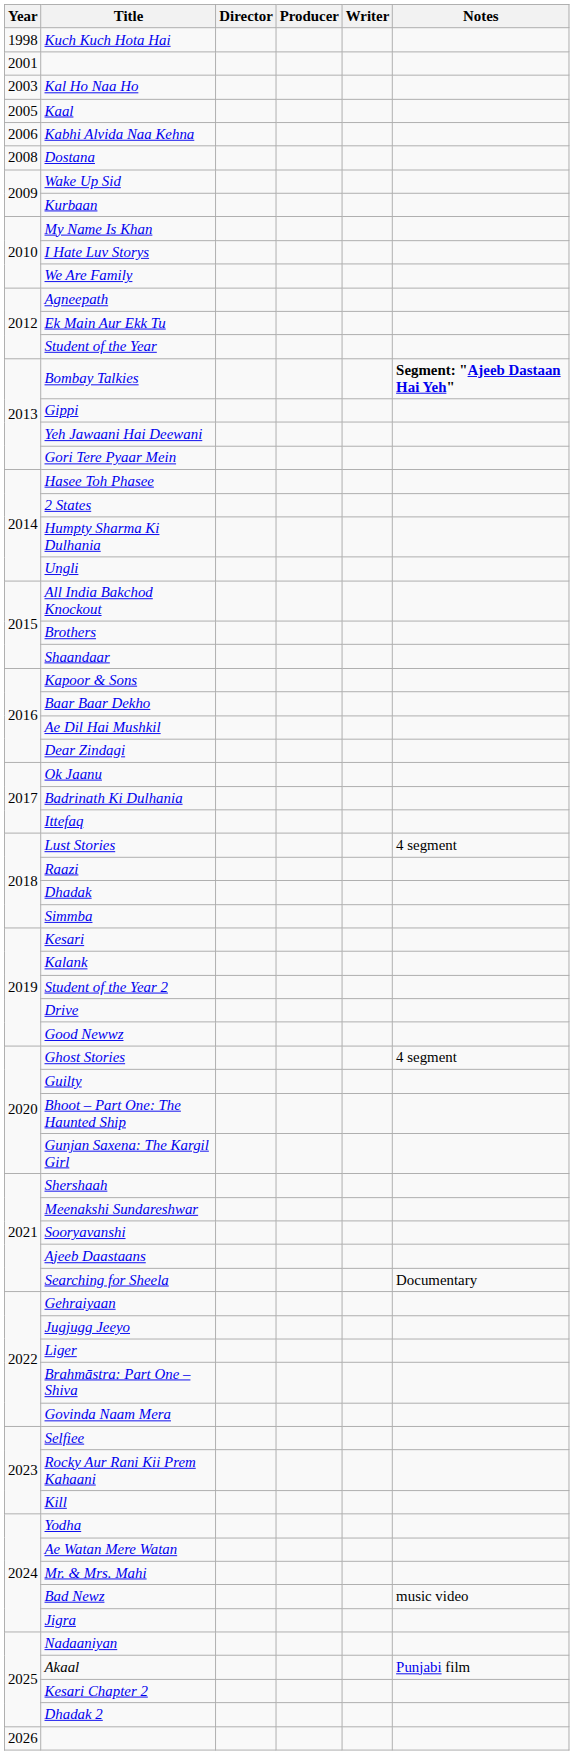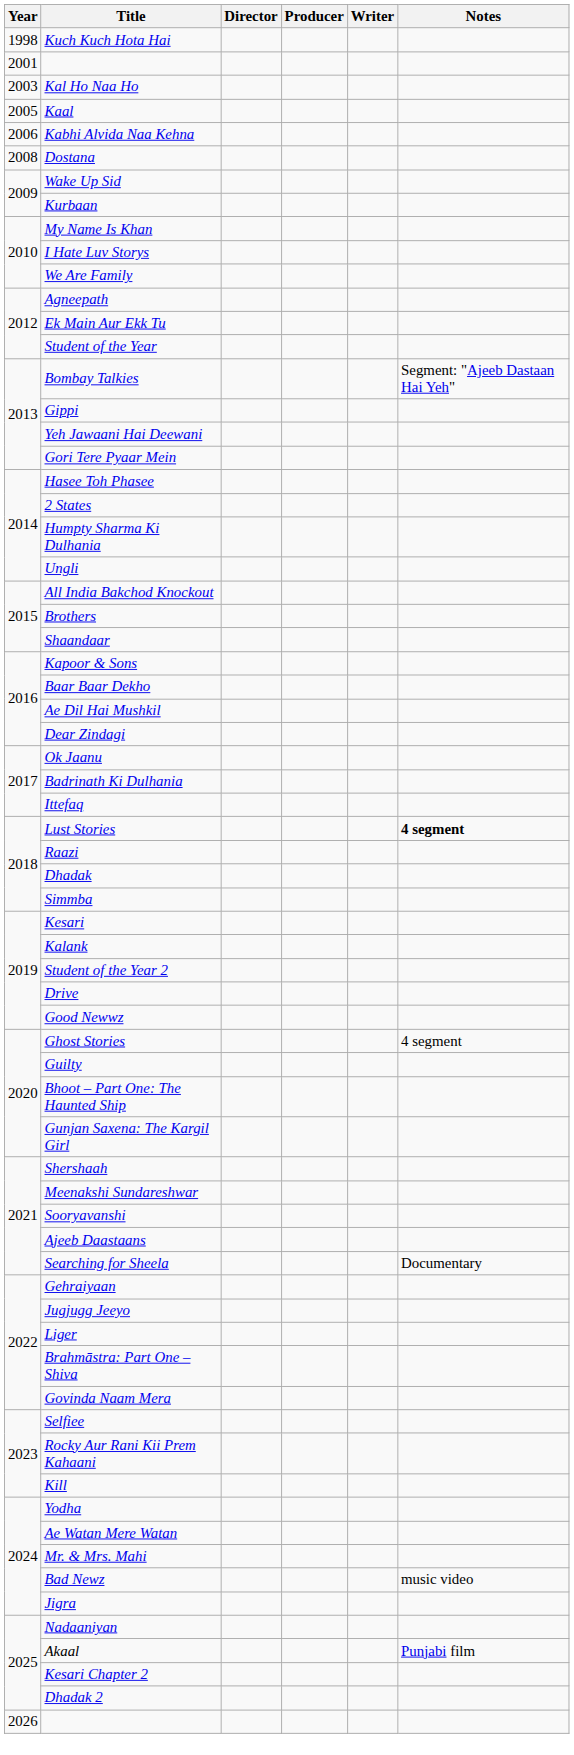(478, 378) bold -> (478, 378) normal
(426, 845) normal -> (433, 828) bold
